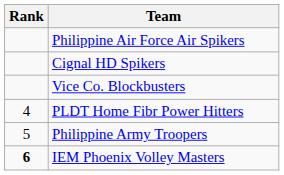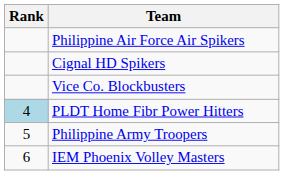(26, 110) no background -> (26, 110) lightblue background
(26, 157) bold -> (26, 157) normal
